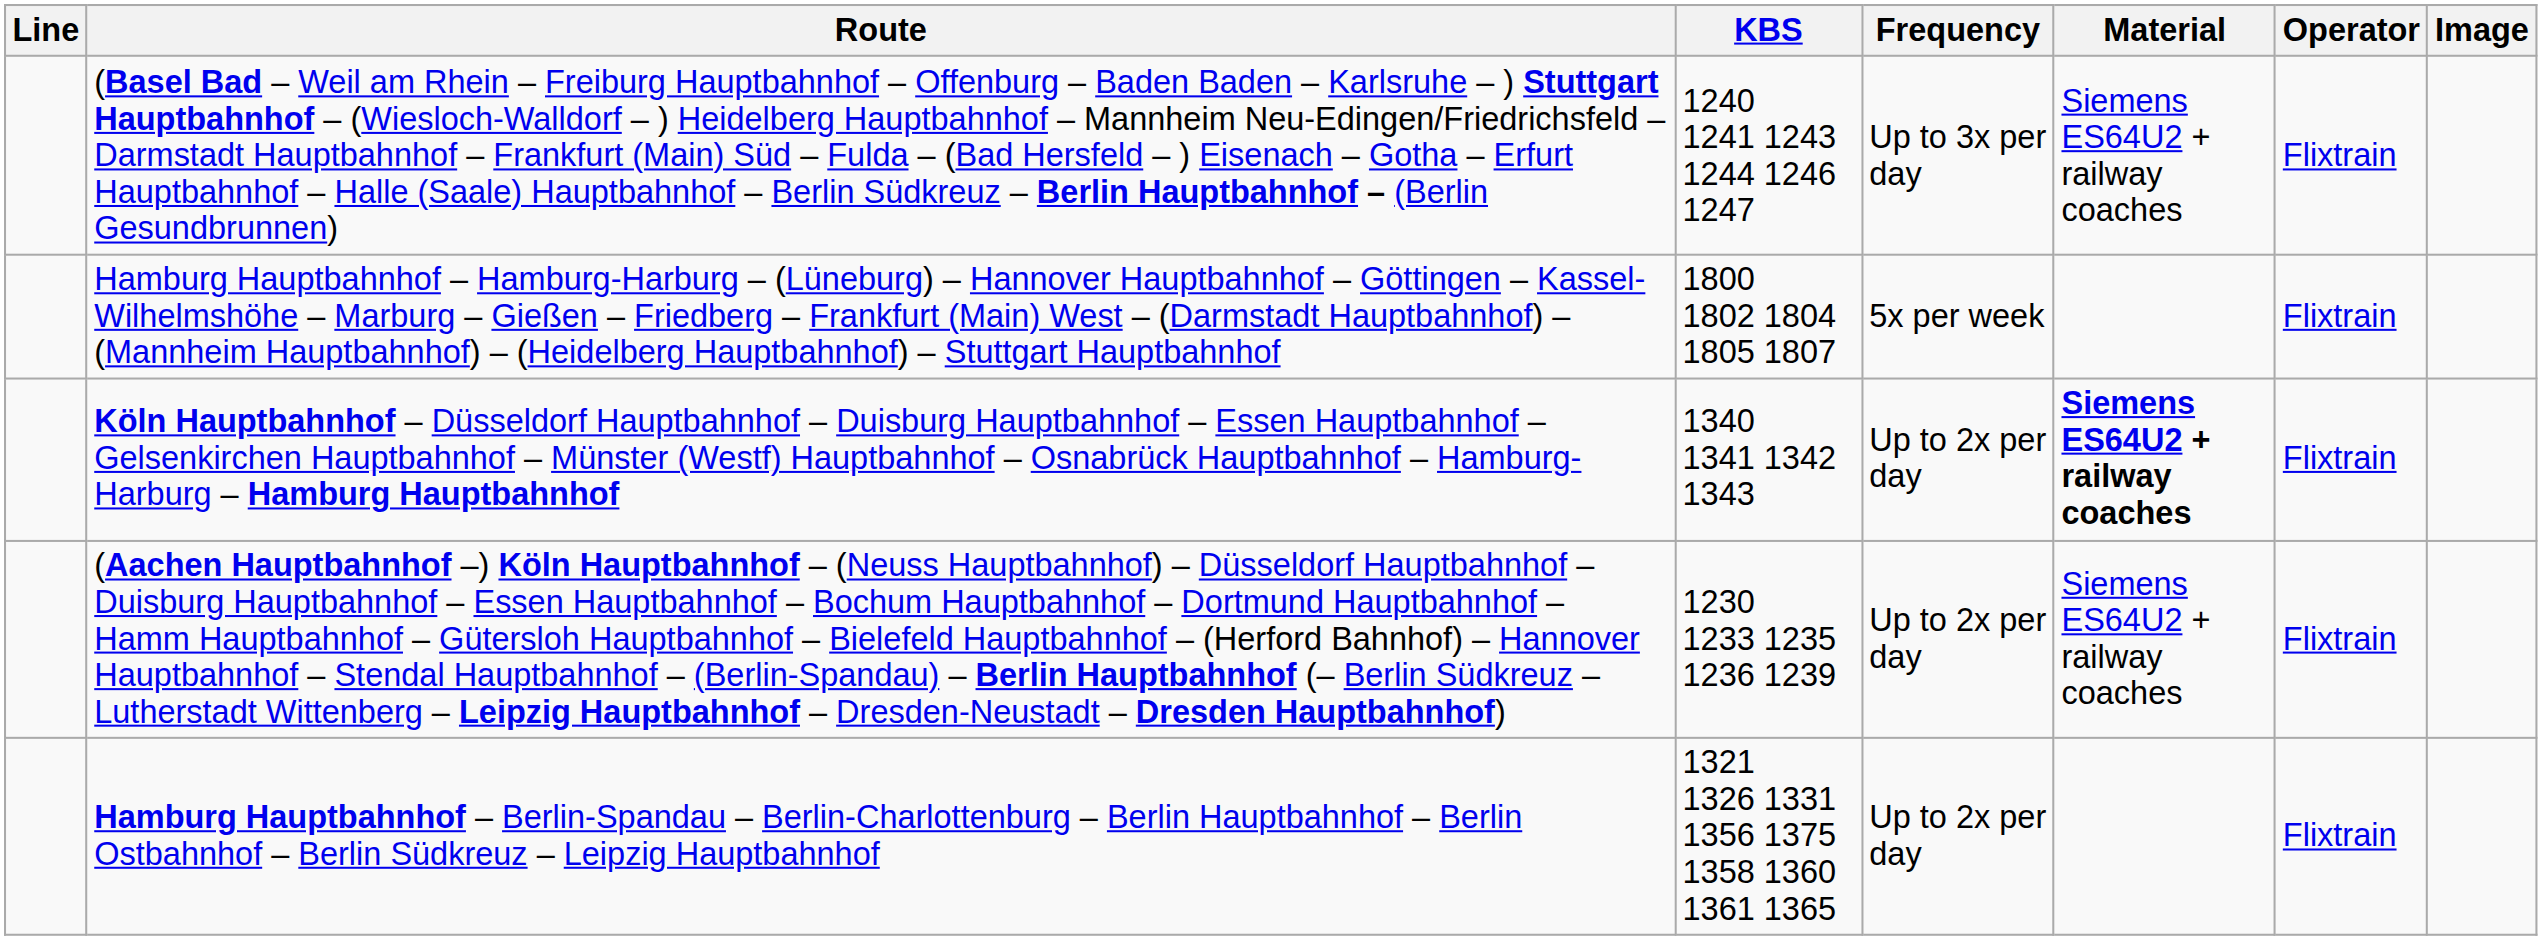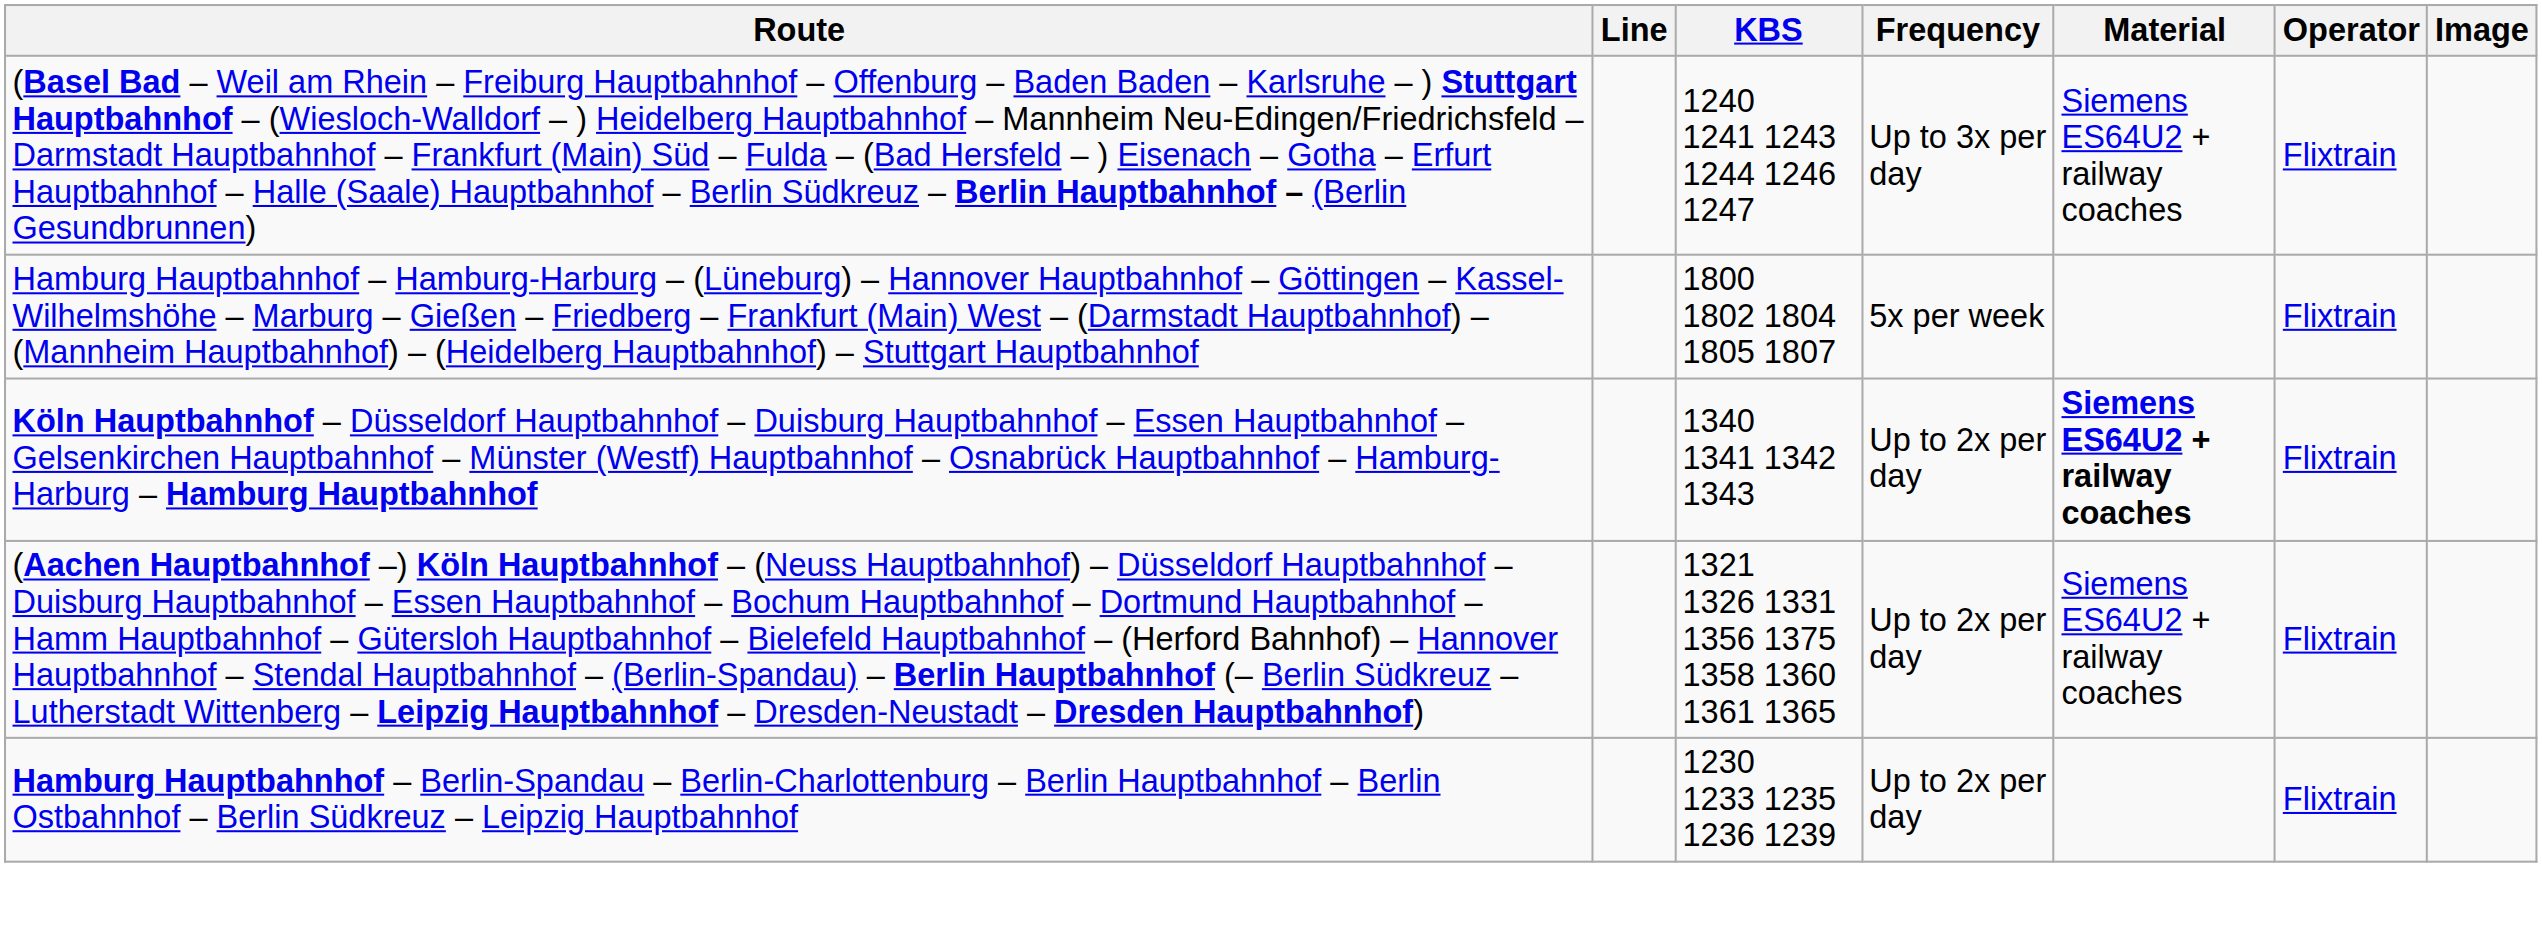columns swapped: (46, 30) <-> (881, 30)
(1759, 638) 1230 1233 1235 1236 1239 -> (1759, 638) 1321 1326 1331 1356 1375 1358 1360 1361 1365
(1759, 835) 1321 1326 1331 1356 1375 1358 1360 1361 1365 -> (1759, 799) 1230 1233 1235 1236 1239
